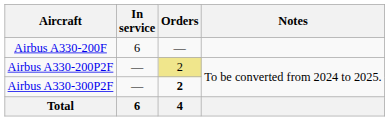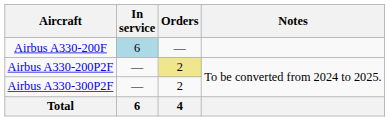(137, 47) no background -> (137, 47) lightblue background
(180, 86) bold -> (180, 86) normal
